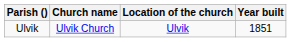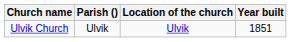columns swapped: (27, 12) <-> (85, 12)
